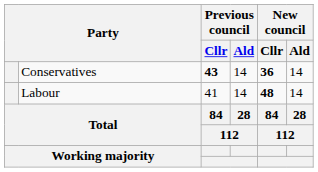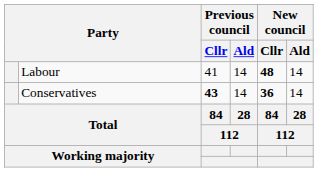rows swapped: (40, 93) <-> (59, 72)
